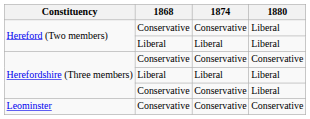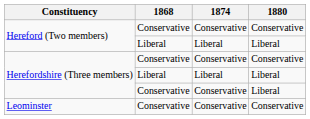(265, 28) Liberal -> (277, 28) Conservative
